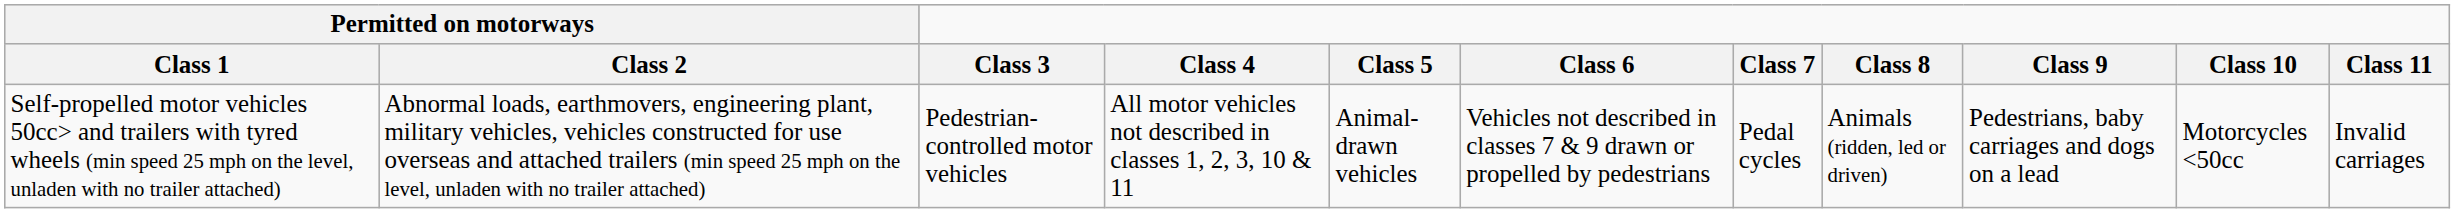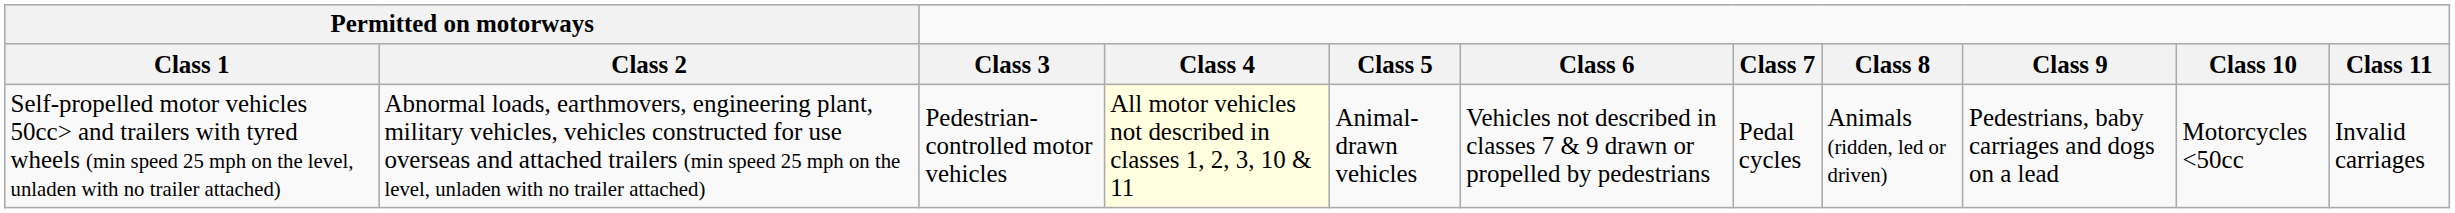(1211, 145) no background -> (1211, 145) lightyellow background
